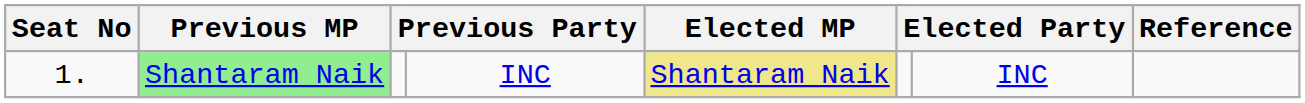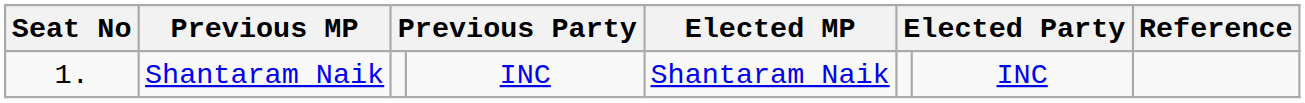(265, 75) lightgreen background -> (265, 75) no background
(770, 75) khaki background -> (770, 75) no background
